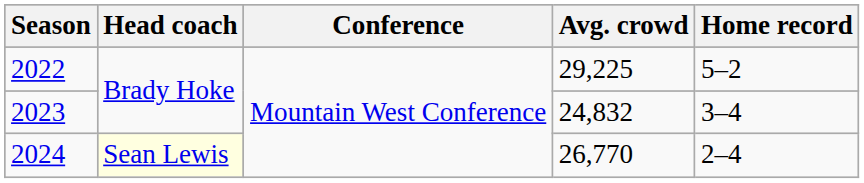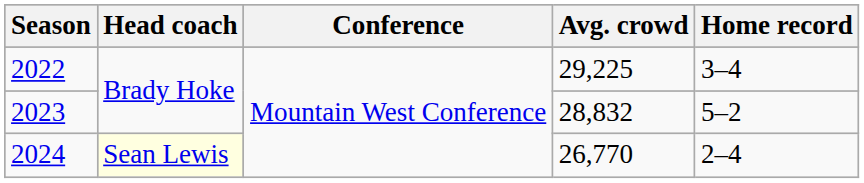(721, 68) 5–2 -> (721, 68) 3–4
(596, 111) 24,832 -> (596, 111) 28,832
(721, 111) 3–4 -> (721, 111) 5–2
